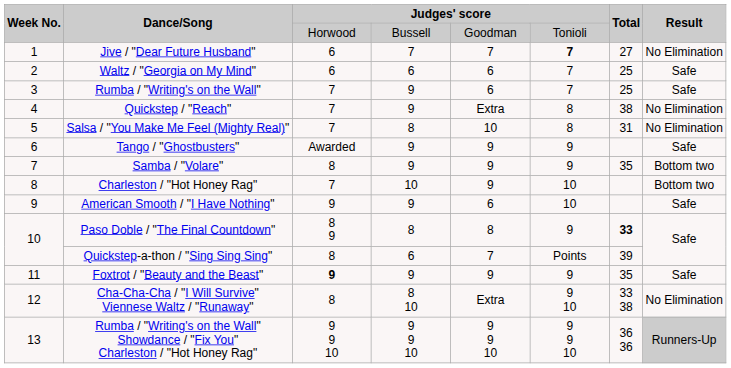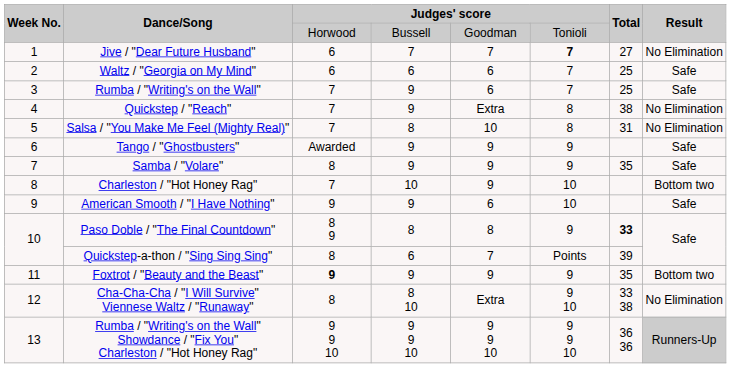(684, 166) Bottom two -> (684, 166) Safe
(684, 274) Safe -> (684, 274) Bottom two
